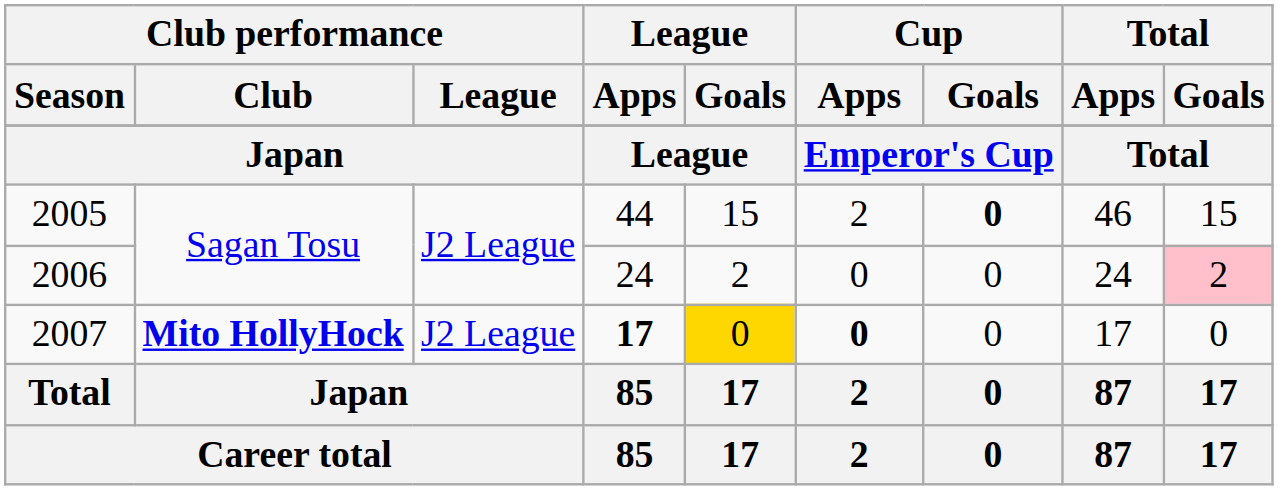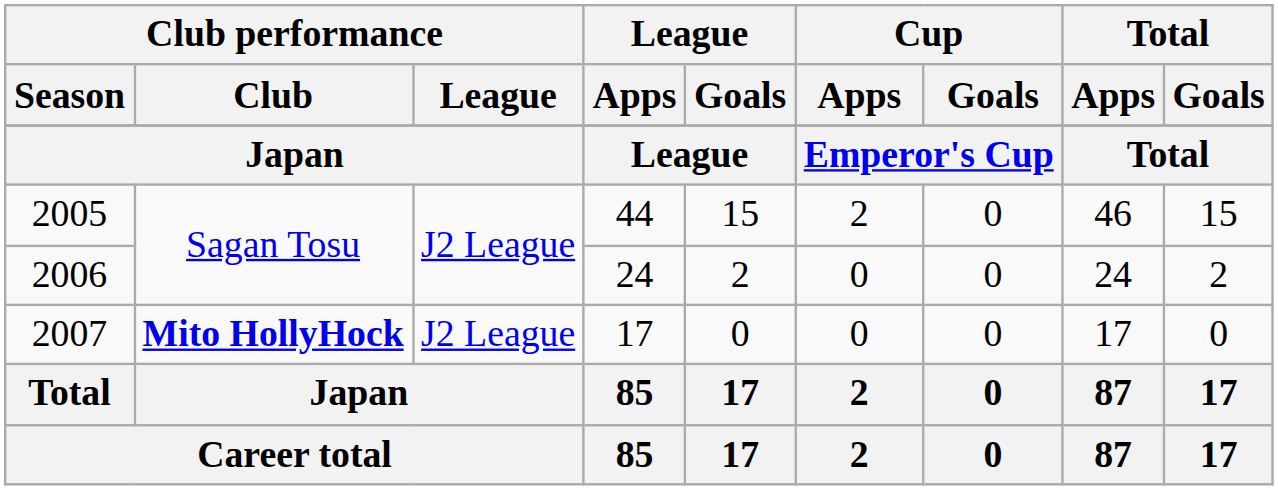(993, 214) bold -> (993, 214) normal
(1219, 273) pink background -> (1219, 273) no background
(635, 333) bold -> (635, 333) normal
(740, 333) gold background -> (740, 333) no background
(859, 333) bold -> (859, 333) normal
